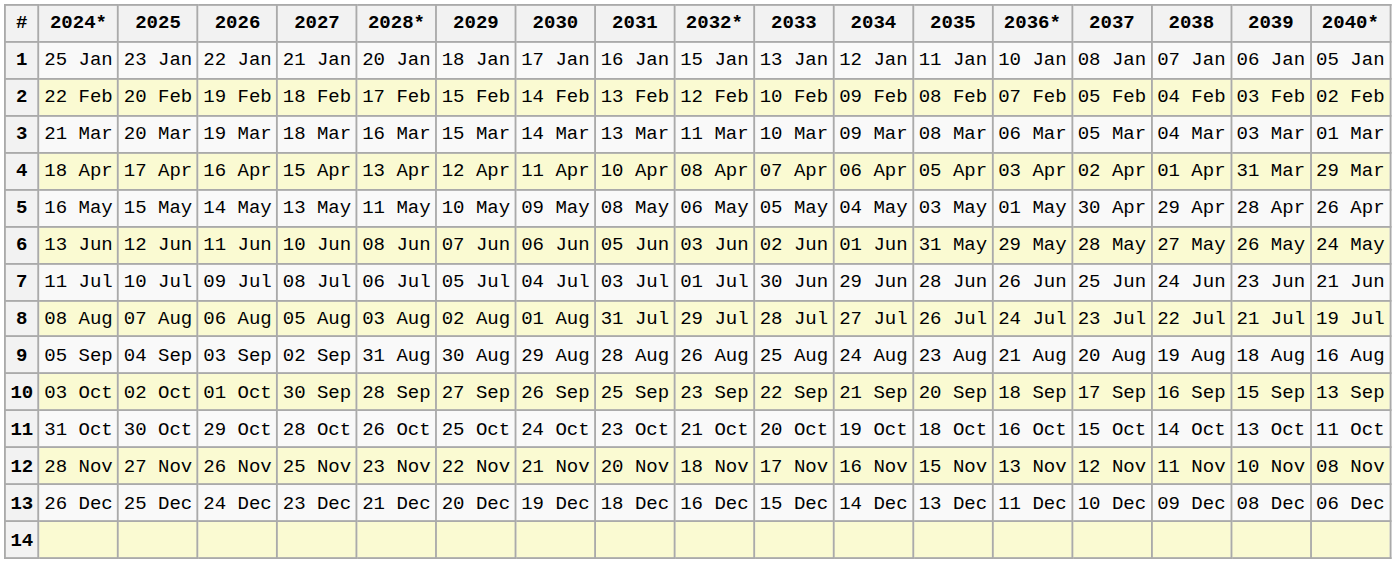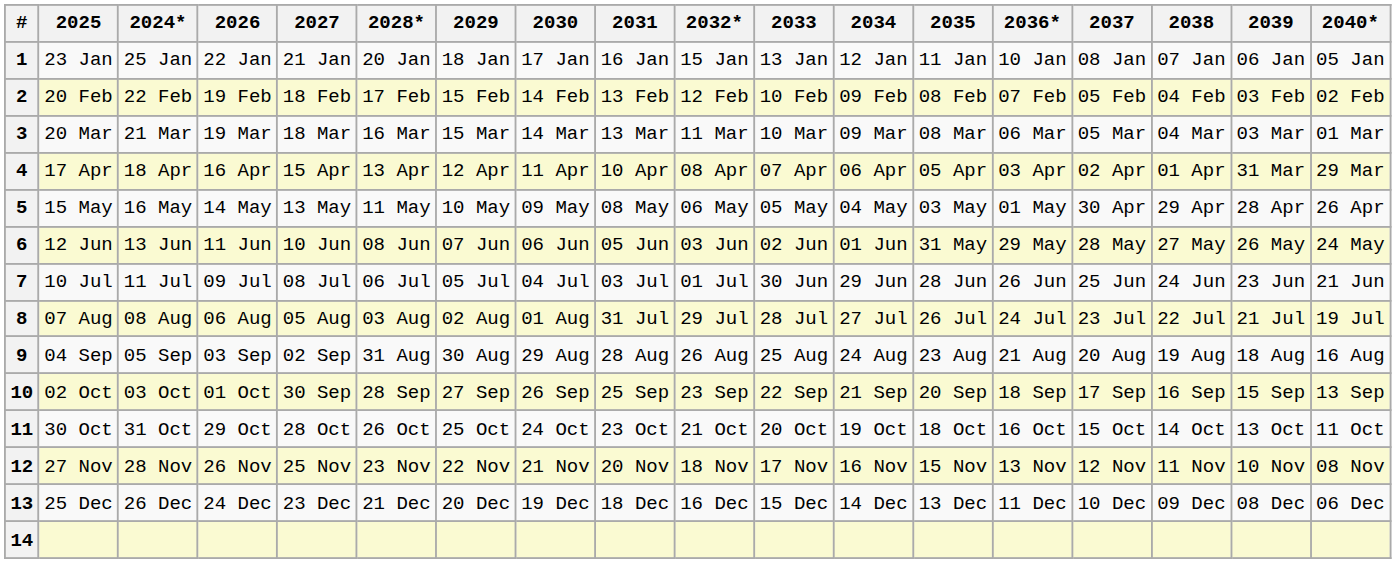columns swapped: (78, 24) <-> (158, 24)
